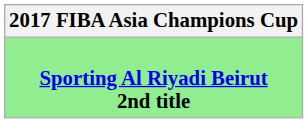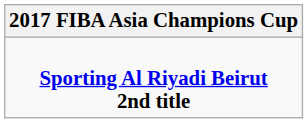(154, 89) lightgreen background -> (154, 89) no background
